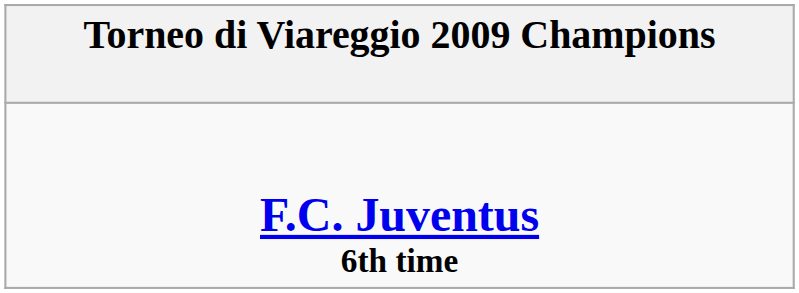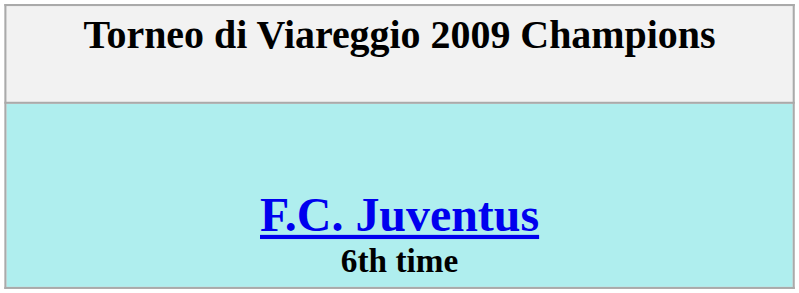(400, 232) no background -> (400, 232) paleturquoise background
